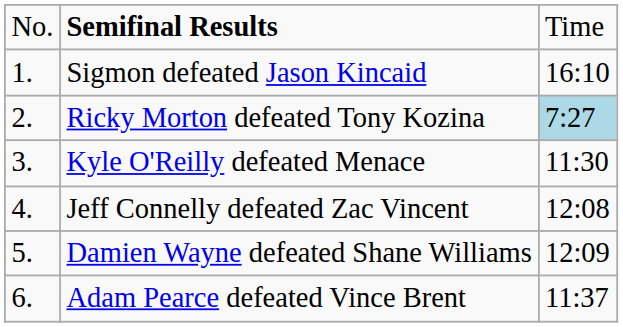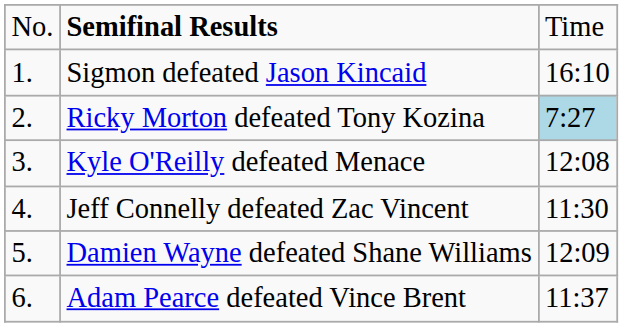(577, 162) 11:30 -> (577, 162) 12:08
(577, 207) 12:08 -> (577, 207) 11:30
